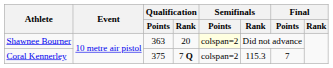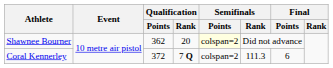(158, 41) 363 -> (158, 41) 362
(158, 56) 375 -> (158, 56) 372
(256, 56) 115.3 -> (255, 56) 111.3
(287, 56) 7 -> (287, 56) 6
